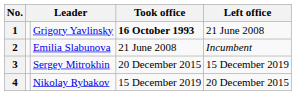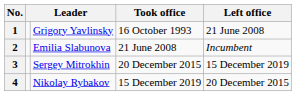(156, 30) bold -> (155, 30) normal
